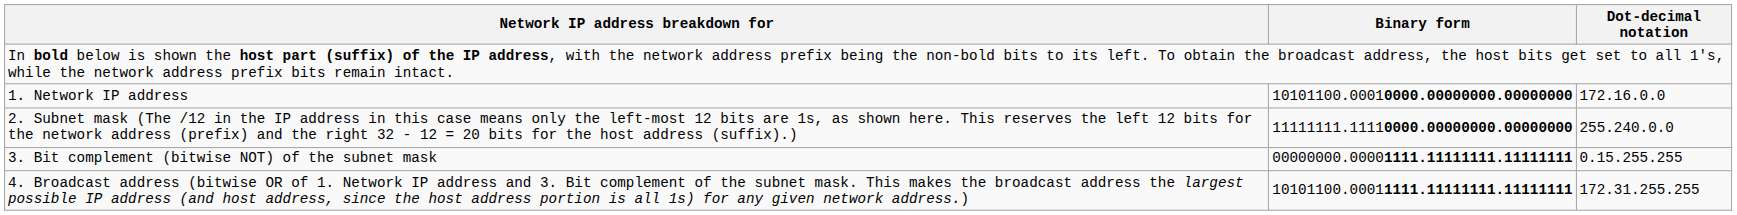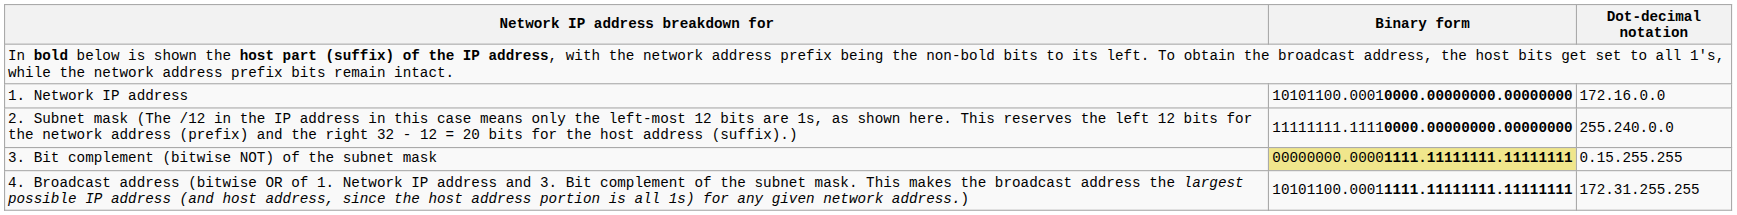(1423, 159) no background -> (1423, 159) khaki background
